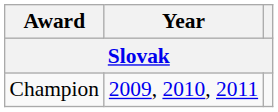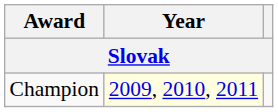(183, 89) no background -> (183, 89) lightyellow background
